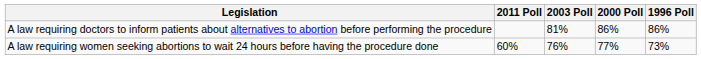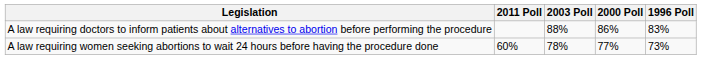(557, 29) 81% -> (557, 29) 88%
(659, 29) 86% -> (659, 29) 83%
(557, 46) 76% -> (557, 46) 78%
